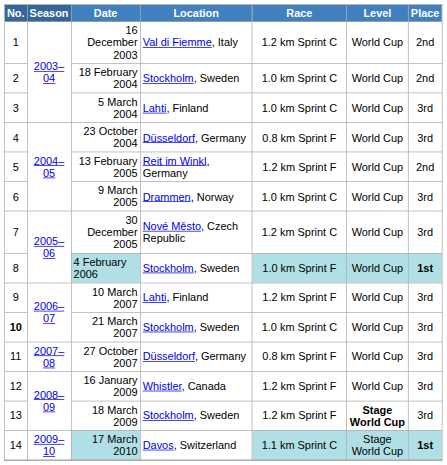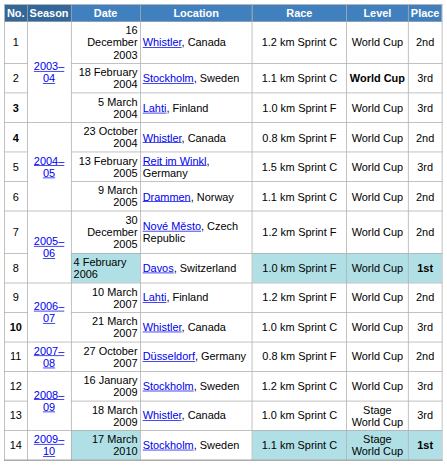(190, 43) Val di Fiemme, Italy -> (184, 43) Whistler, Canada
(299, 78) 1.0 km Sprint C -> (299, 78) 1.1 km Sprint C
(377, 78) normal -> (377, 78) bold
(425, 78) 2nd -> (425, 78) 3rd
(16, 108) normal -> (16, 108) bold
(299, 108) 1.0 km Sprint C -> (299, 108) 1.0 km Sprint F
(16, 138) normal -> (16, 138) bold
(194, 138) Düsseldorf, Germany -> (184, 138) Whistler, Canada
(425, 138) 3rd -> (425, 138) 2nd
(299, 167) 1.2 km Sprint F -> (299, 167) 1.5 km Sprint C
(425, 167) 2nd -> (425, 167) 3rd
(299, 197) 1.0 km Sprint C -> (299, 197) 1.1 km Sprint C
(425, 197) 3rd -> (425, 197) 2nd
(299, 232) 1.2 km Sprint C -> (299, 232) 1.2 km Sprint F
(425, 232) 3rd -> (425, 232) 2nd
(191, 268) Stockholm, Sweden -> (189, 268) Davos, Switzerland
(425, 298) 3rd -> (425, 298) 2nd
(191, 327) Stockholm, Sweden -> (184, 327) Whistler, Canada
(425, 357) 3rd -> (425, 357) 2nd
(184, 386) Whistler, Canada -> (191, 386) Stockholm, Sweden
(299, 386) 1.2 km Sprint F -> (299, 386) 1.2 km Sprint C
(191, 416) Stockholm, Sweden -> (184, 416) Whistler, Canada
(299, 416) 1.2 km Sprint F -> (299, 416) 1.0 km Sprint C
(377, 416) bold -> (377, 416) normal
(189, 445) Davos, Switzerland -> (191, 445) Stockholm, Sweden
